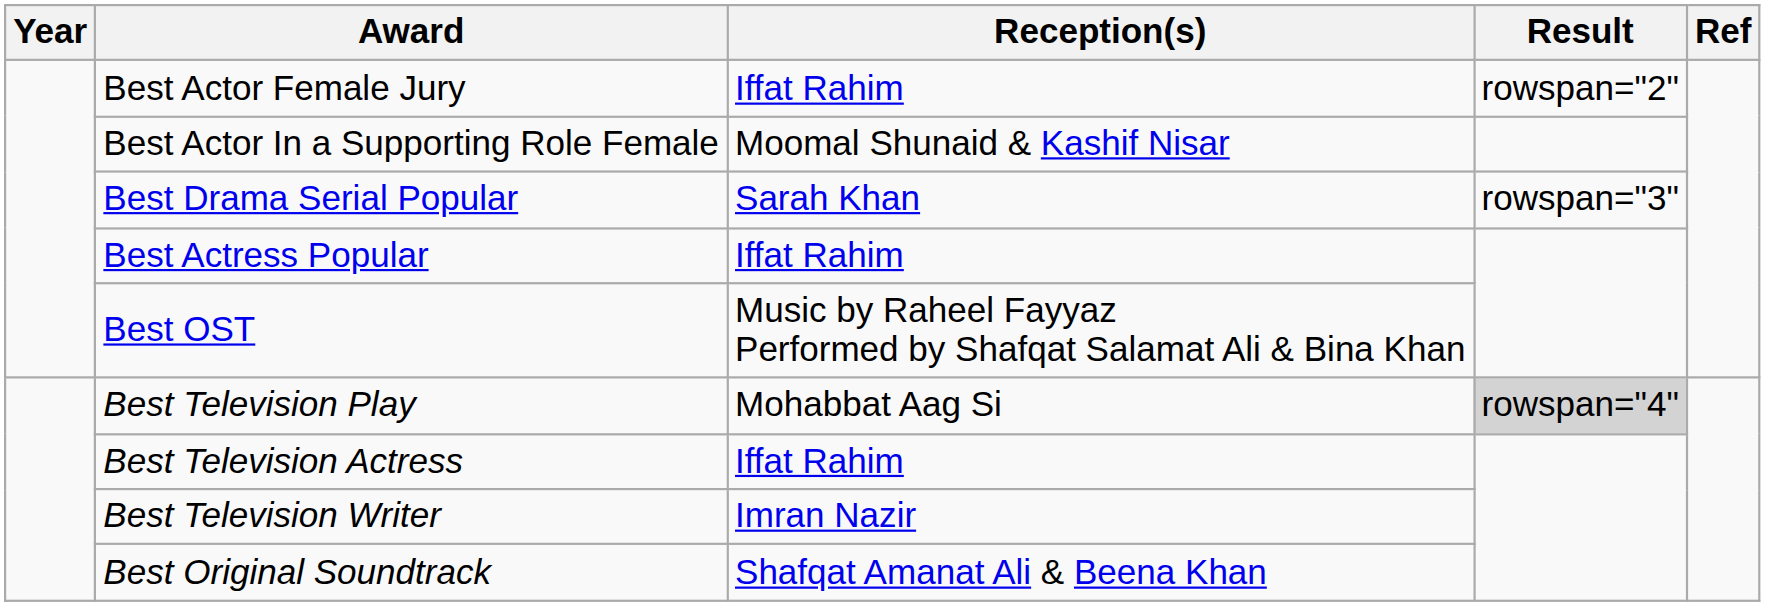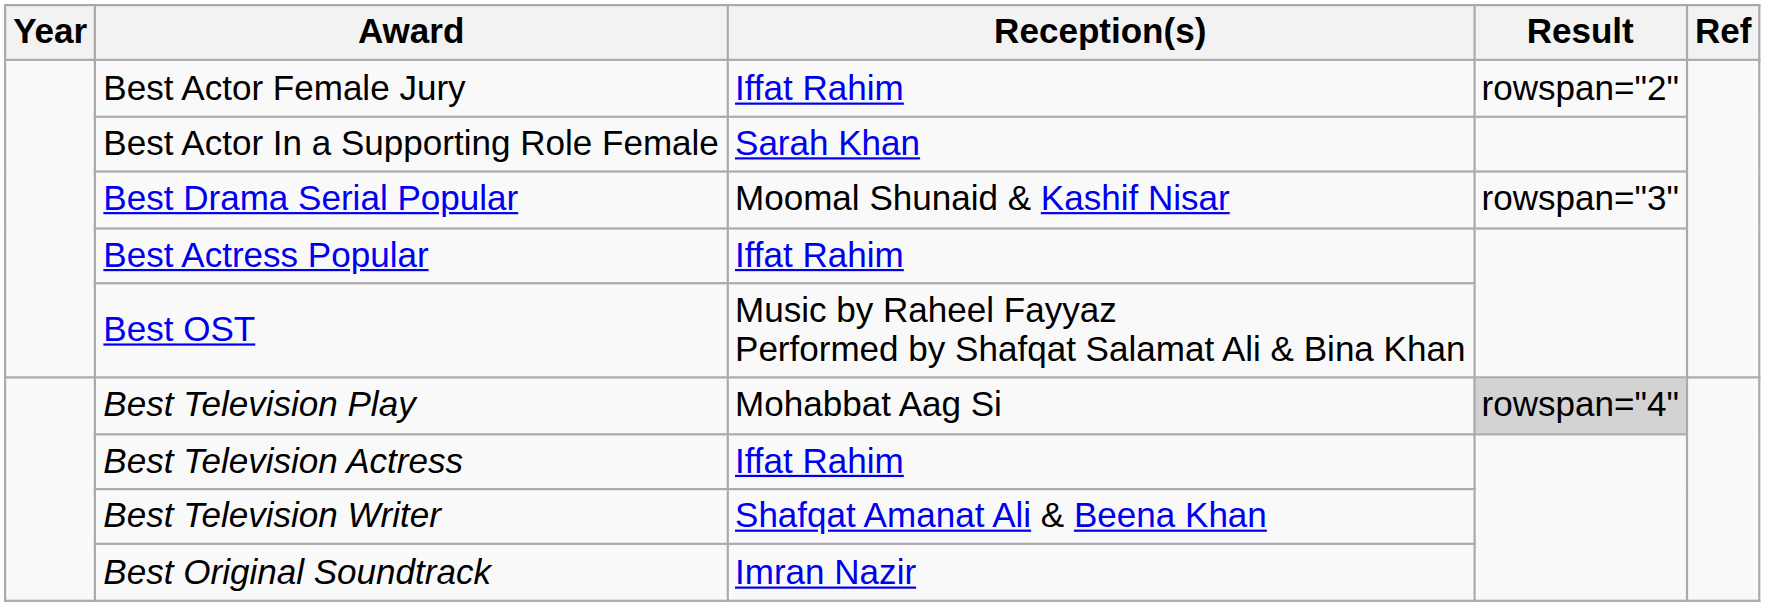(982, 143) Moomal Shunaid & Kashif Nisar -> (828, 143) Sarah Khan
(828, 198) Sarah Khan -> (982, 198) Moomal Shunaid & Kashif Nisar
(826, 516) Imran Nazir -> (1001, 516) Shafqat Amanat Ali & Beena Khan
(1001, 571) Shafqat Amanat Ali & Beena Khan -> (826, 571) Imran Nazir
